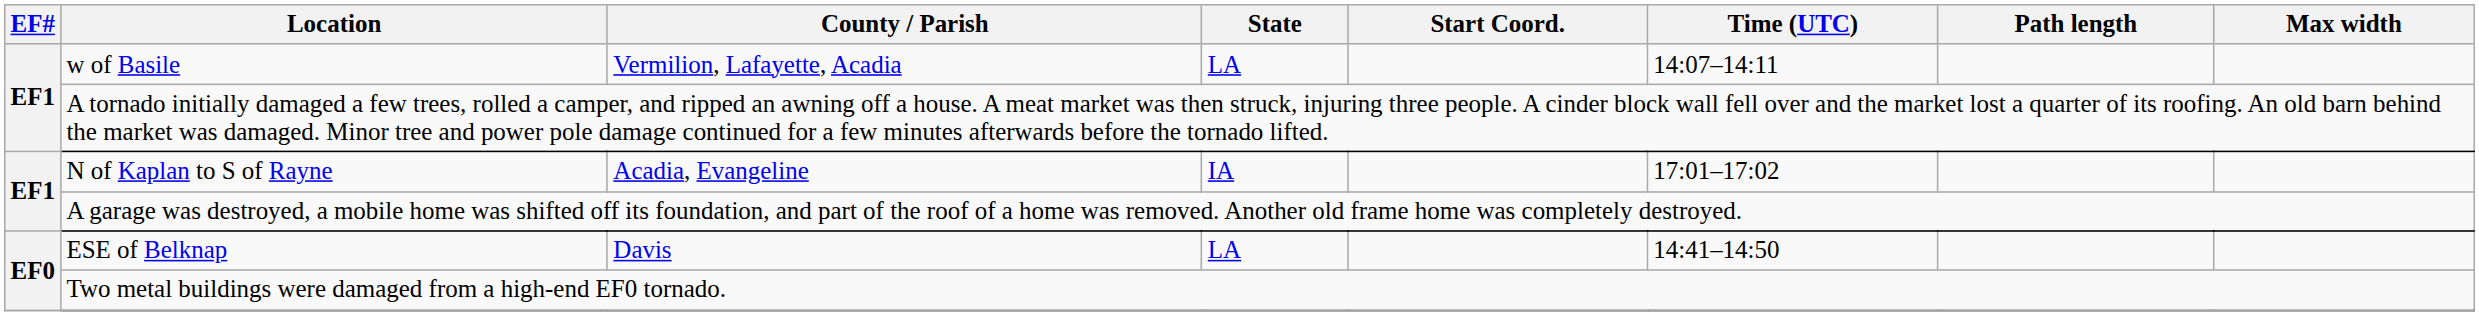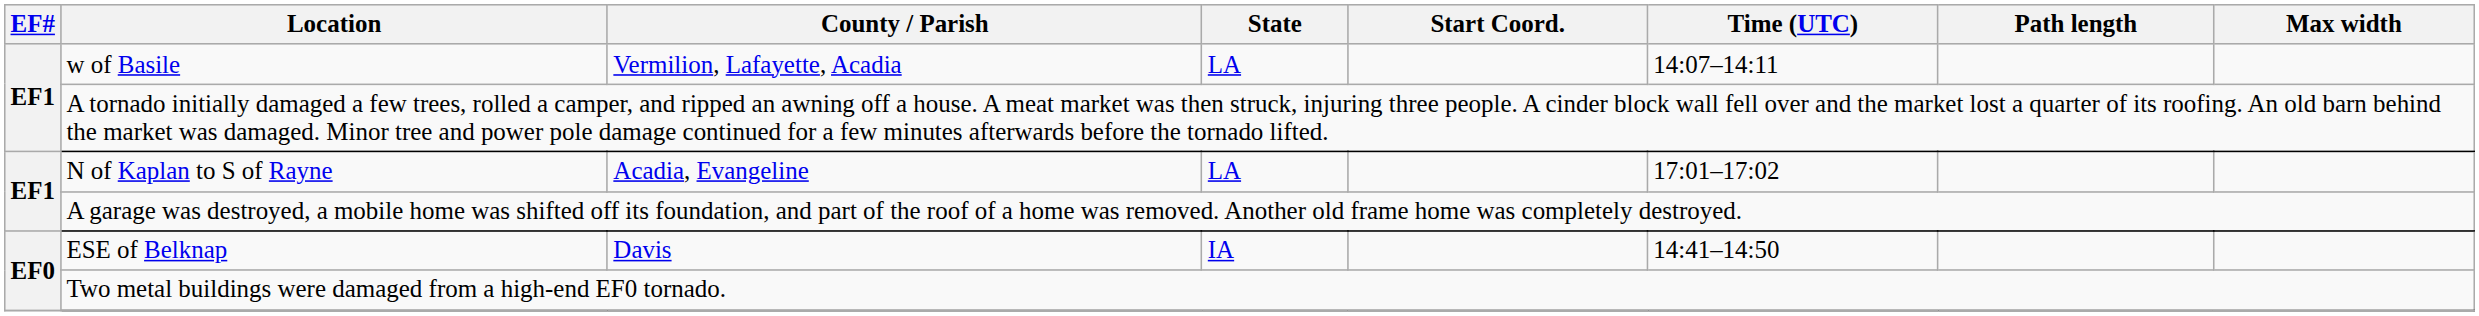(1221, 171) IA -> (1224, 171) LA
(1224, 250) LA -> (1221, 250) IA
